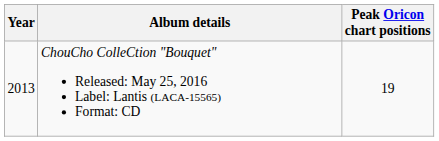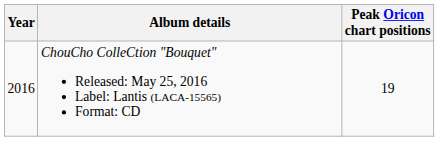(21, 88) 2013 -> (21, 88) 2016
